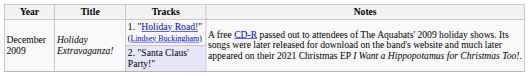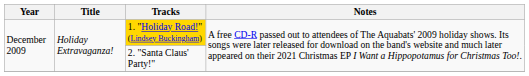(165, 32) no background -> (165, 32) gold background
(158, 58) lavender background -> (158, 58) no background
